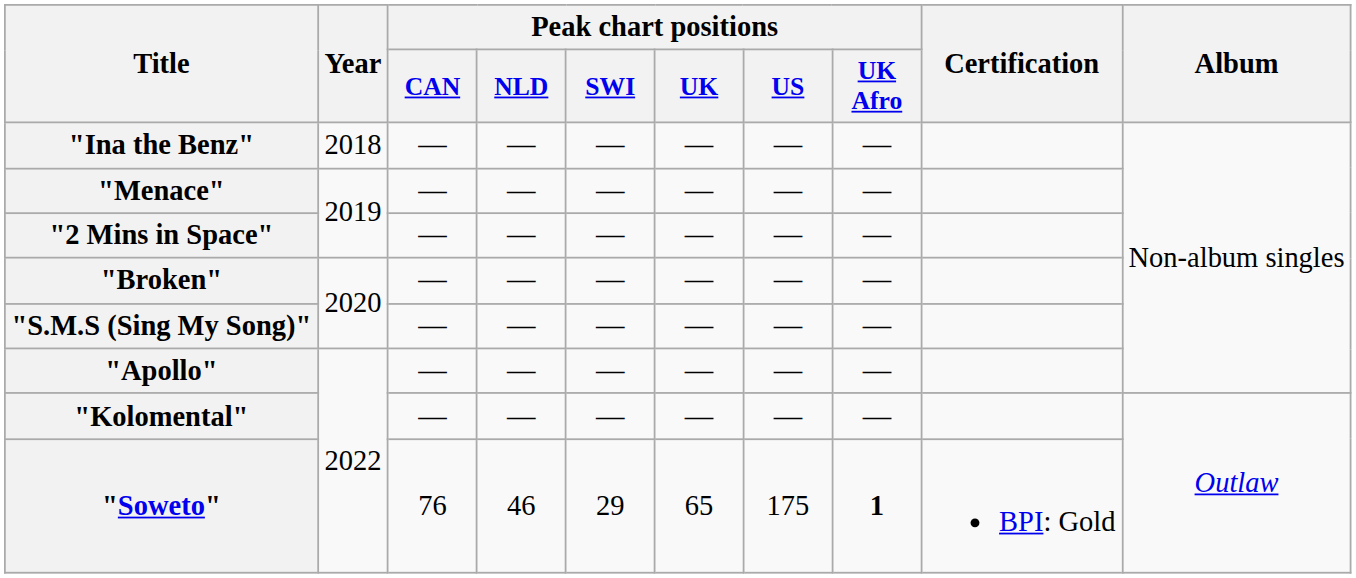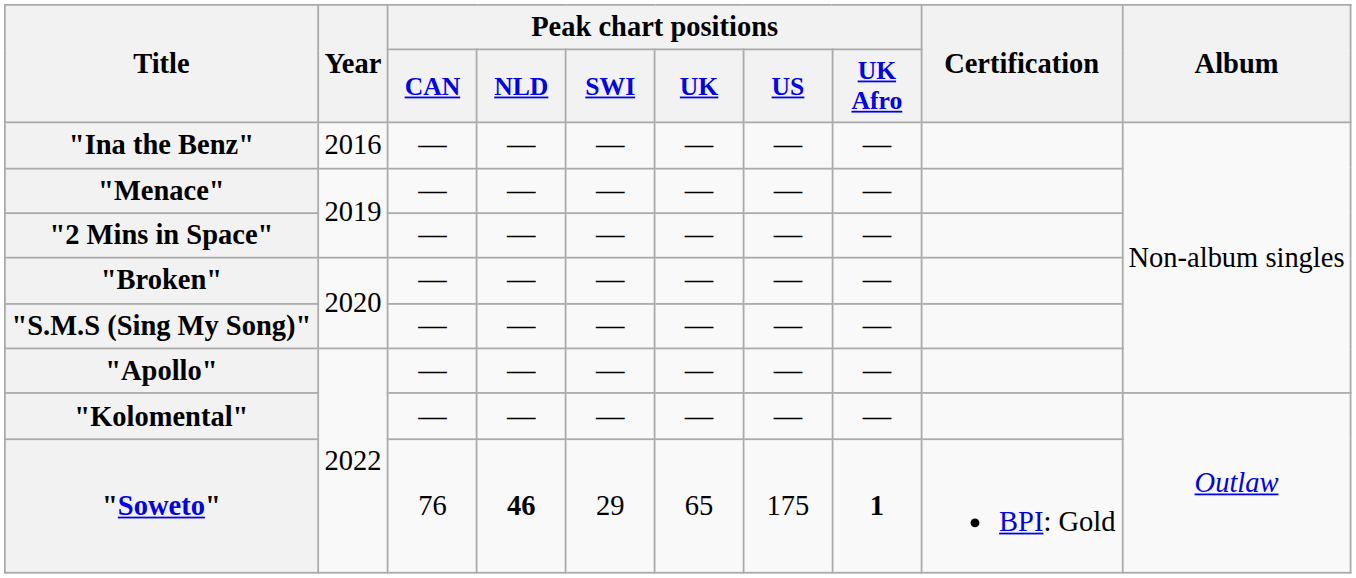(353, 144) 2018 -> (353, 144) 2016
(521, 505) normal -> (521, 505) bold
